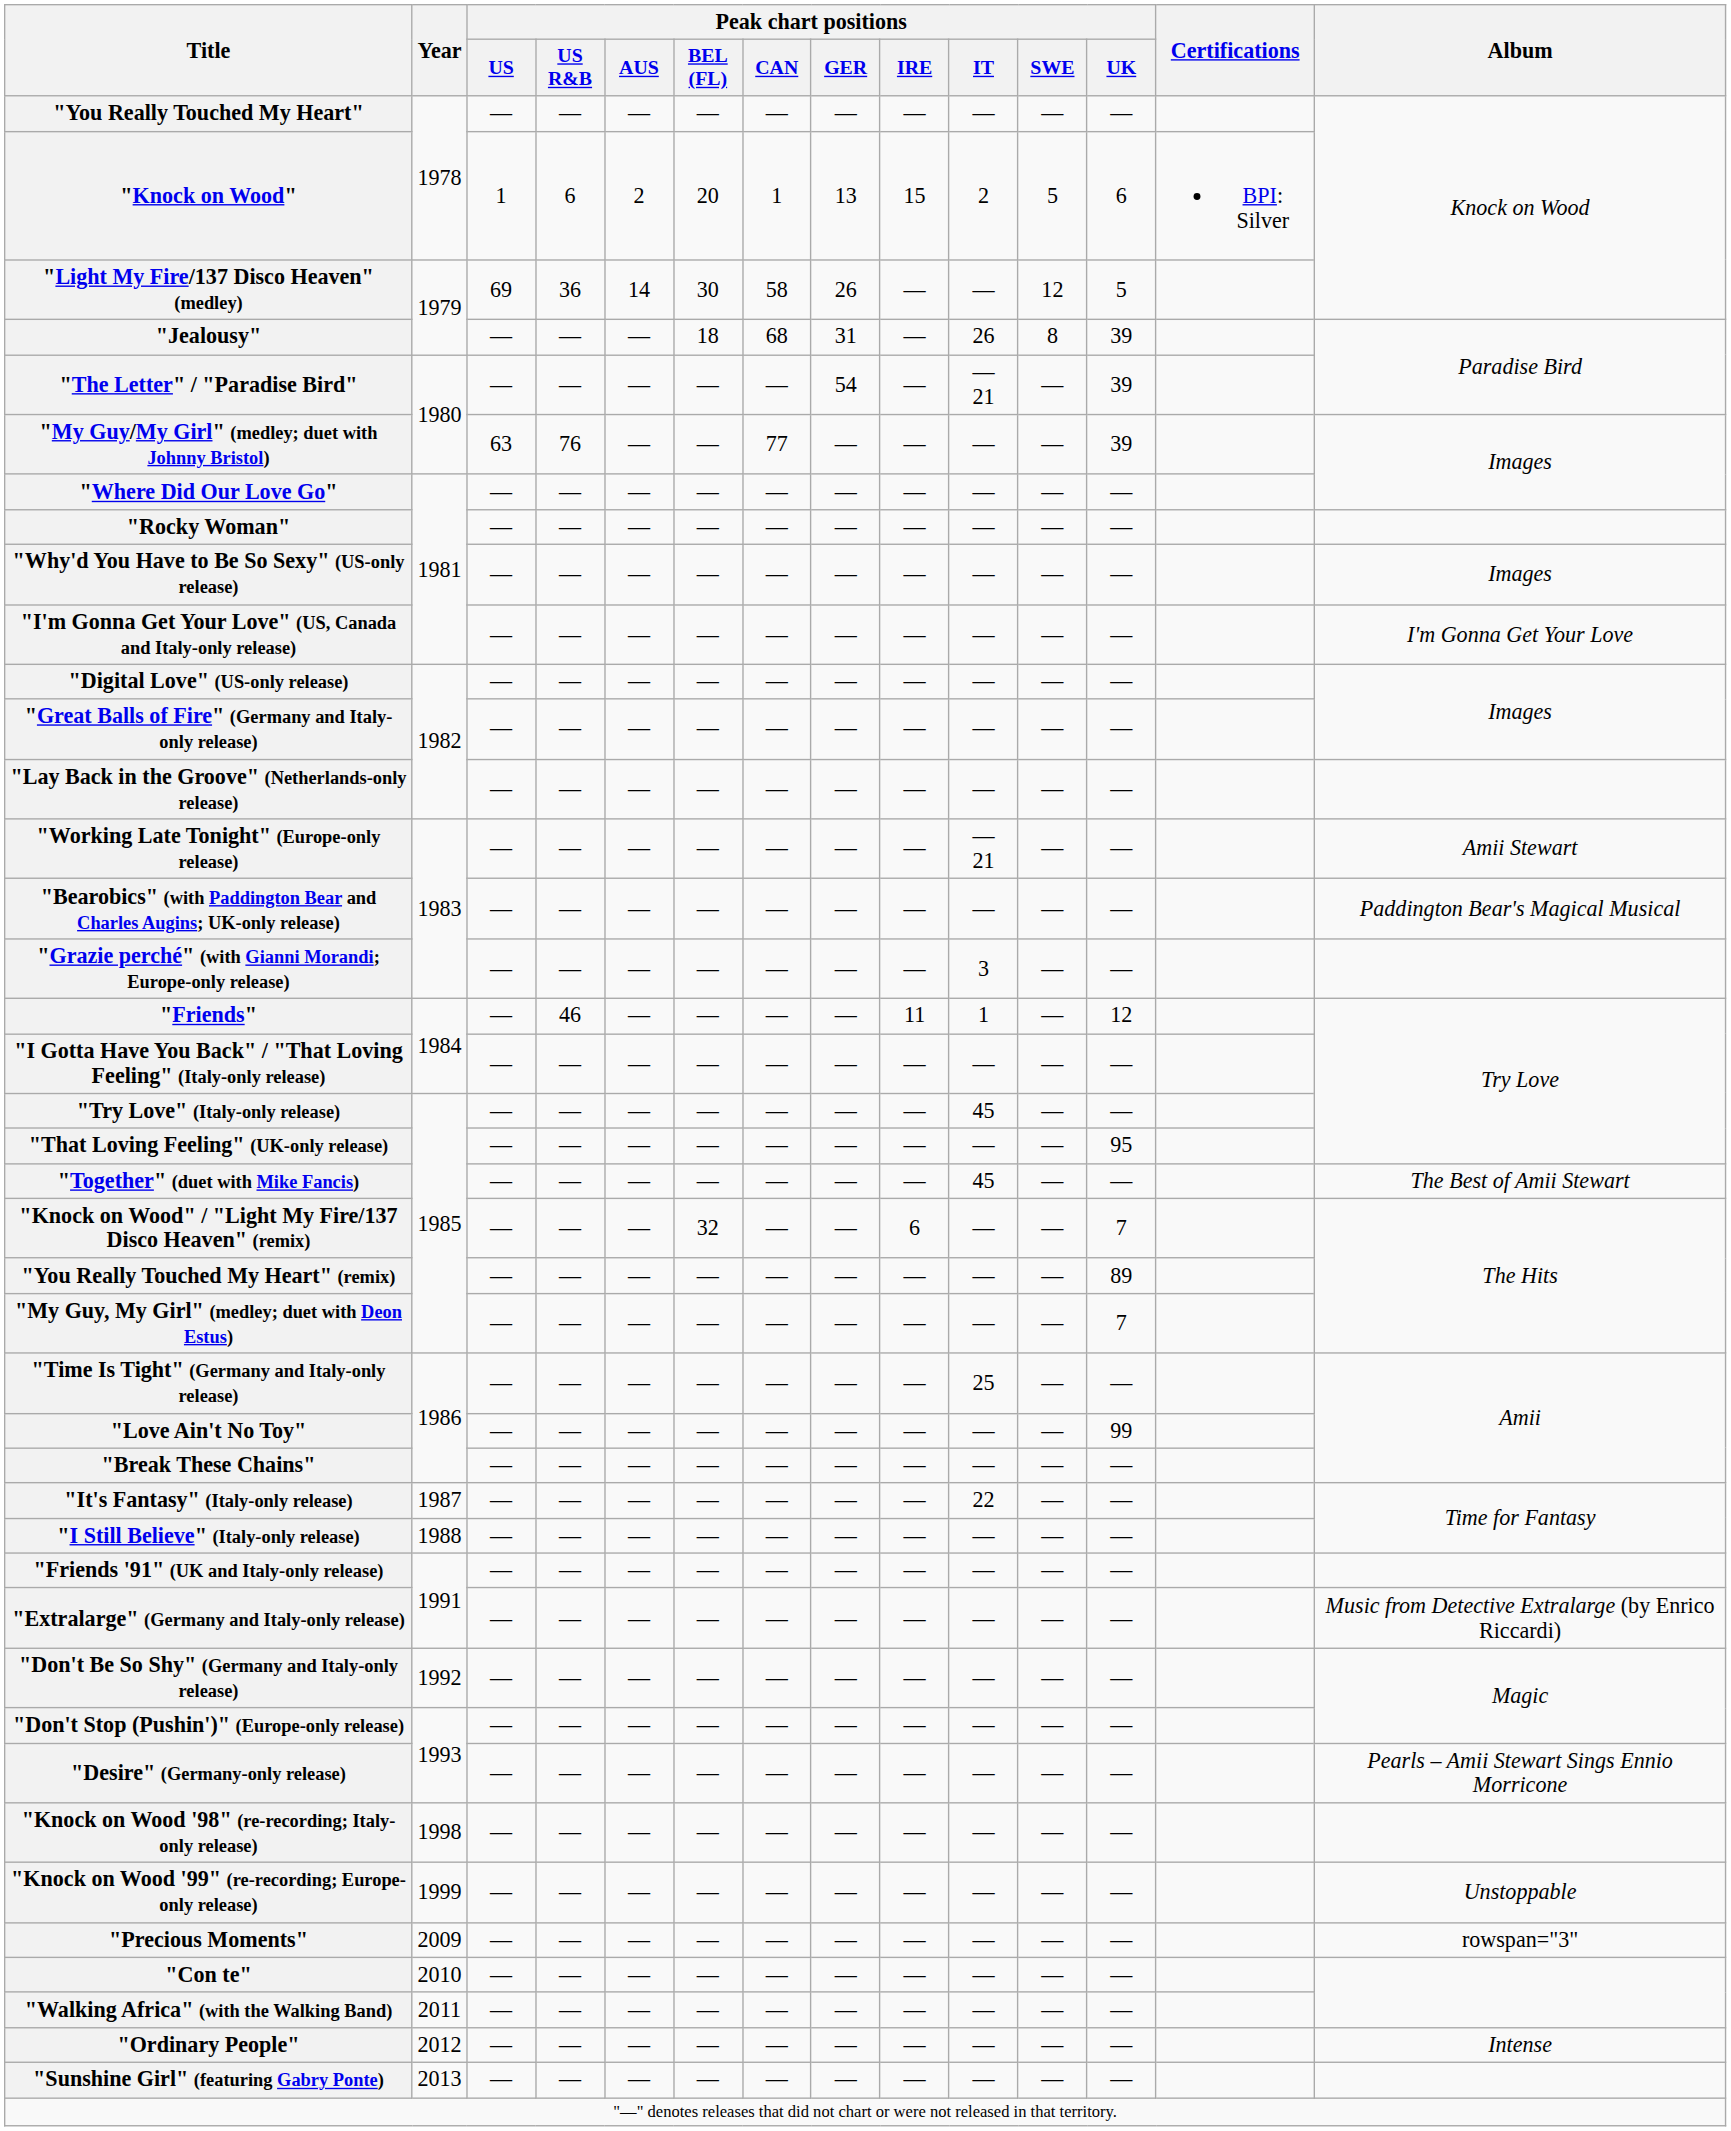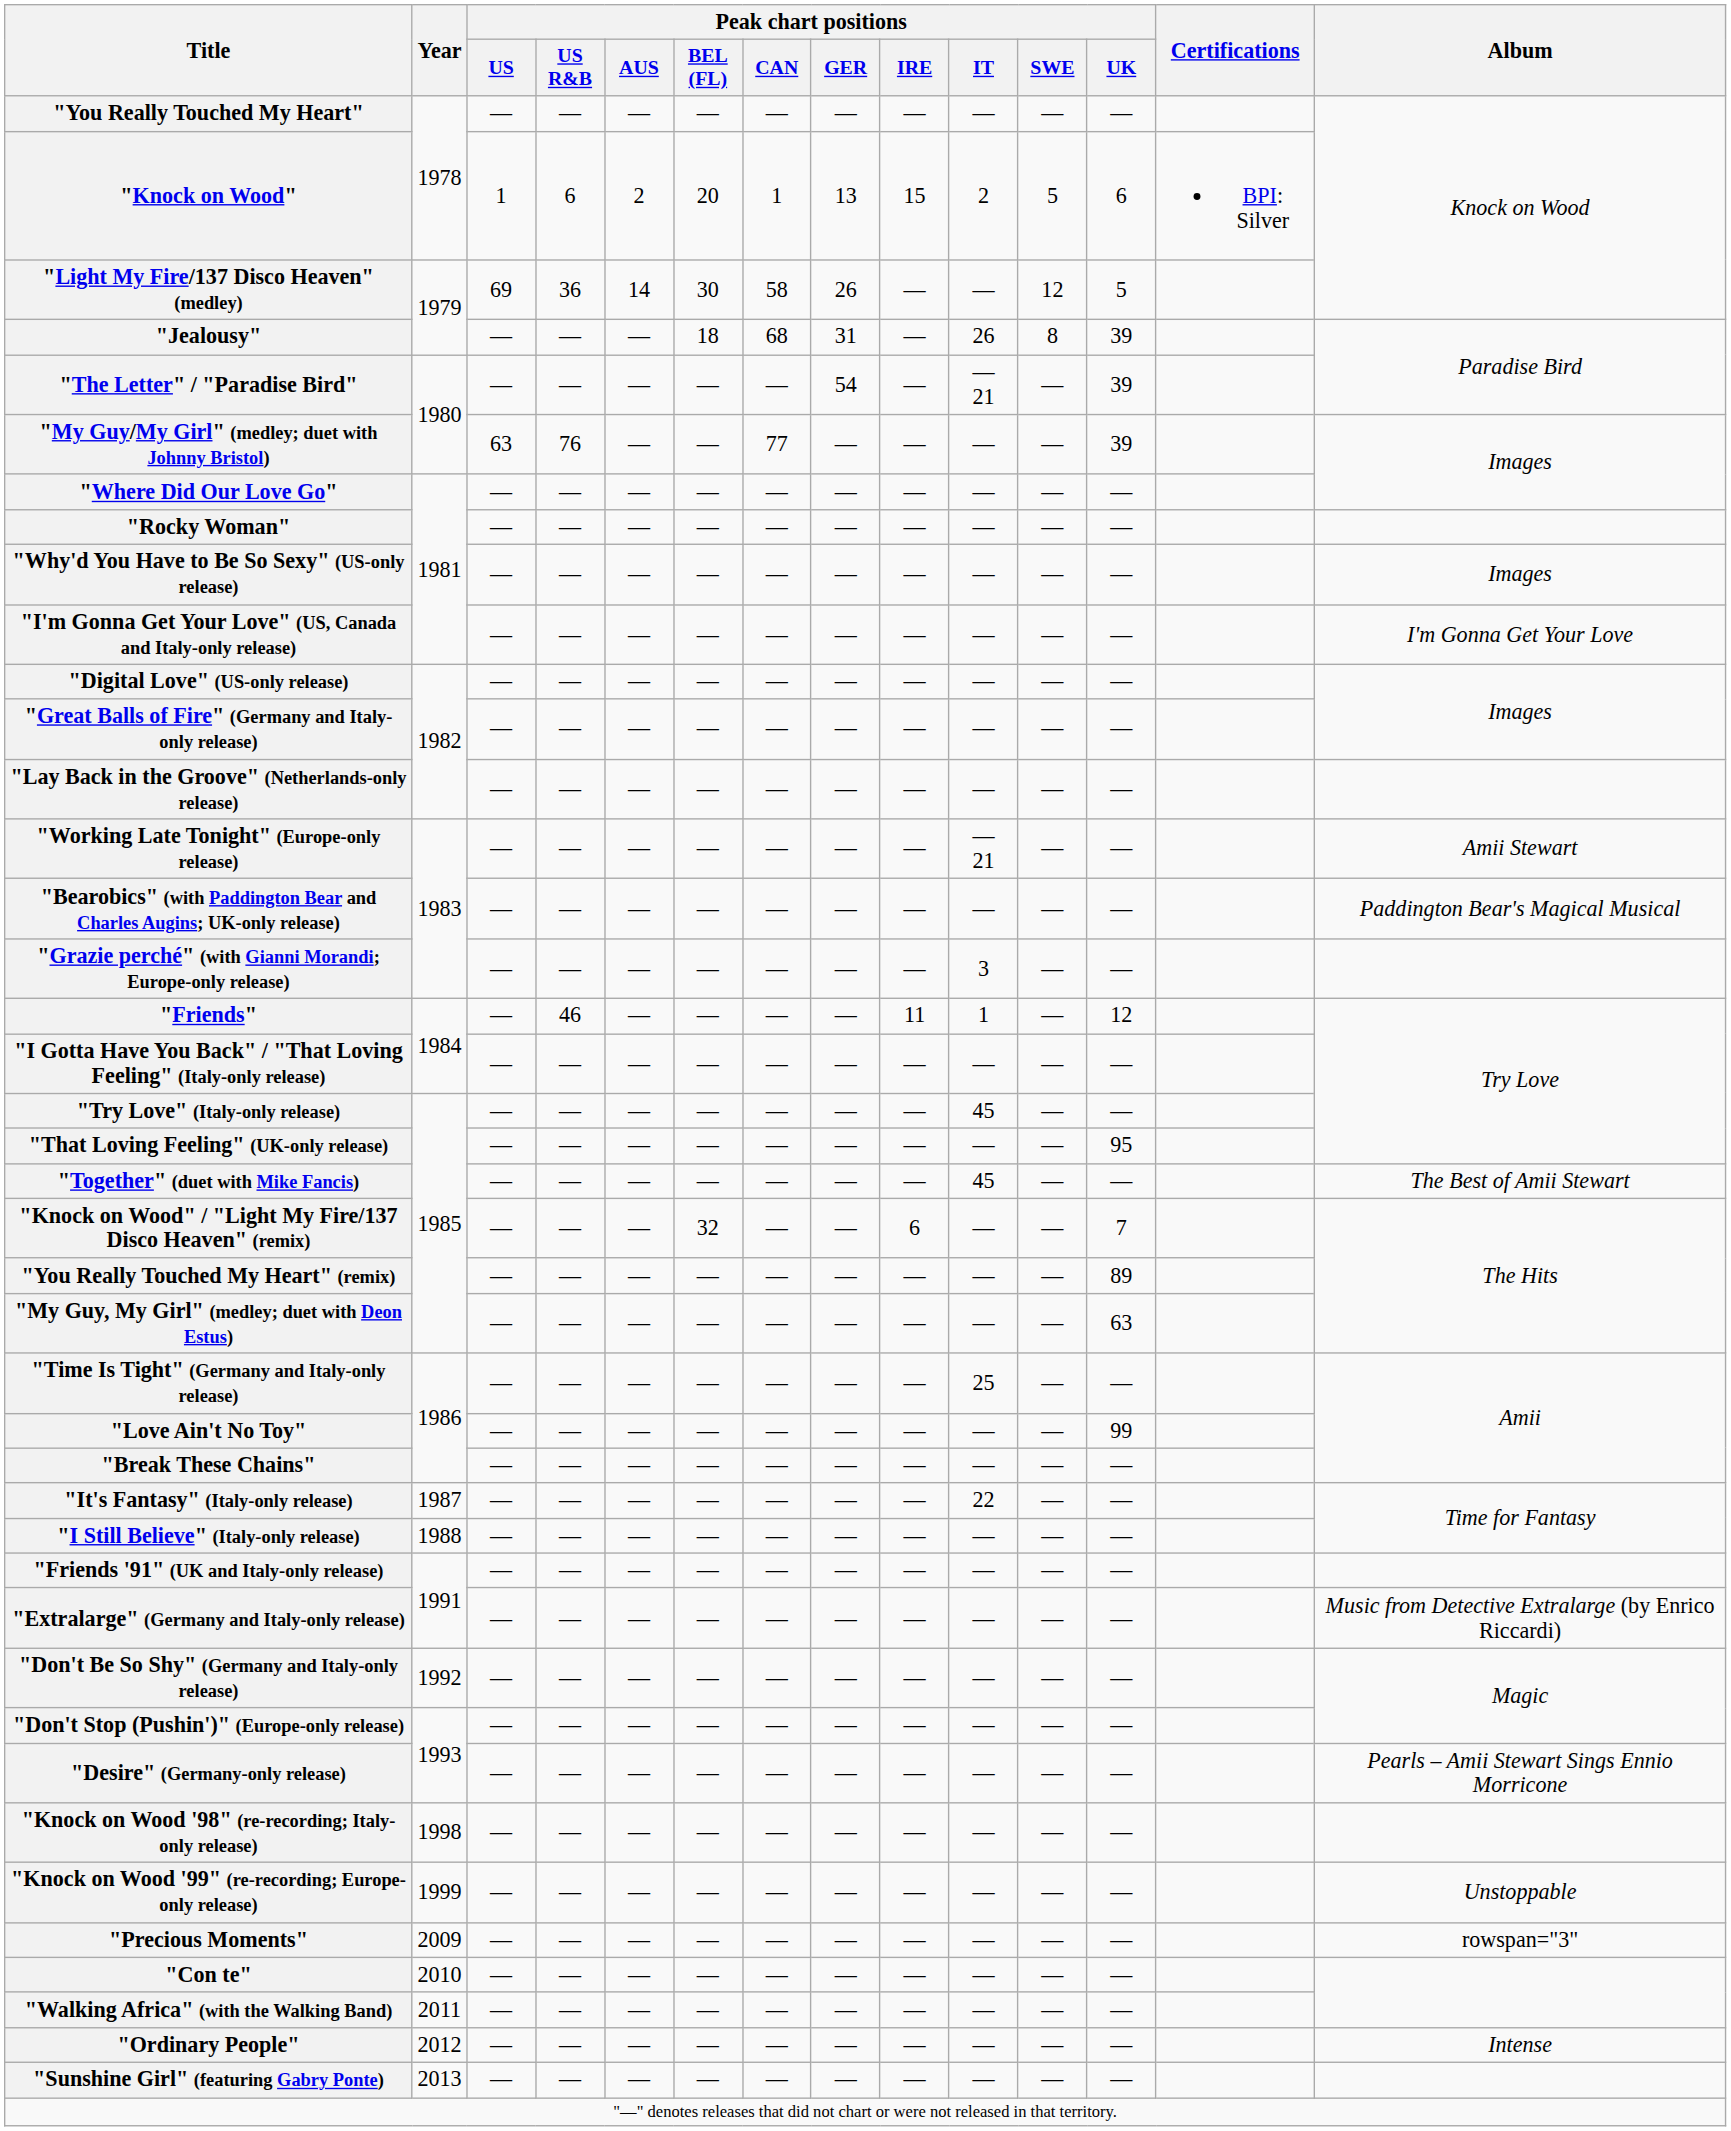(1121, 1323) 7 -> (1121, 1323) 63
